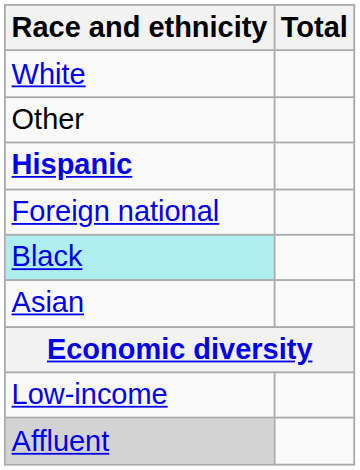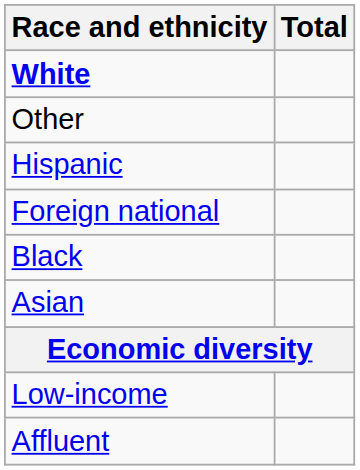(49, 73) normal -> (51, 73) bold
(72, 165) bold -> (67, 165) normal
(47, 257) paleturquoise background -> (47, 257) no background
(60, 440) lightgrey background -> (60, 440) no background
